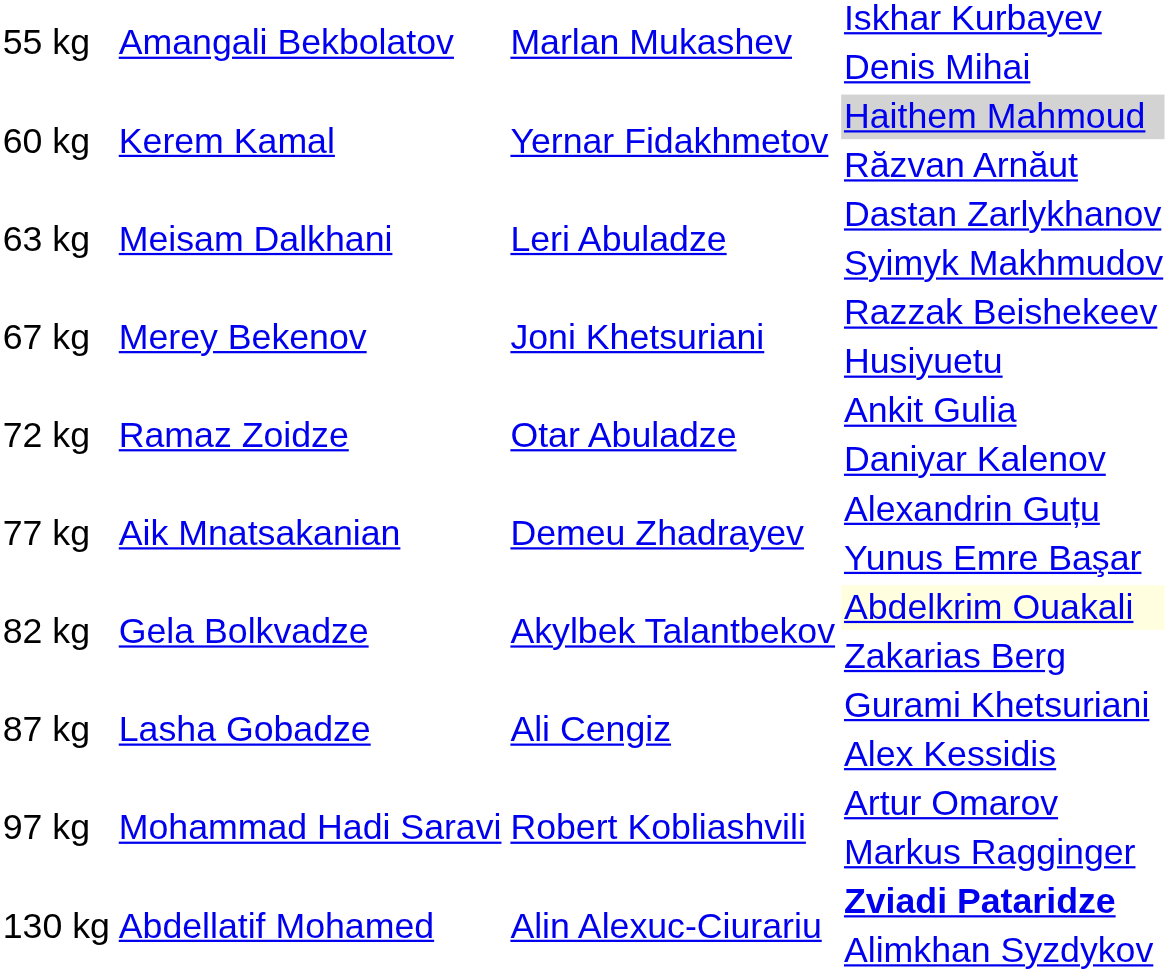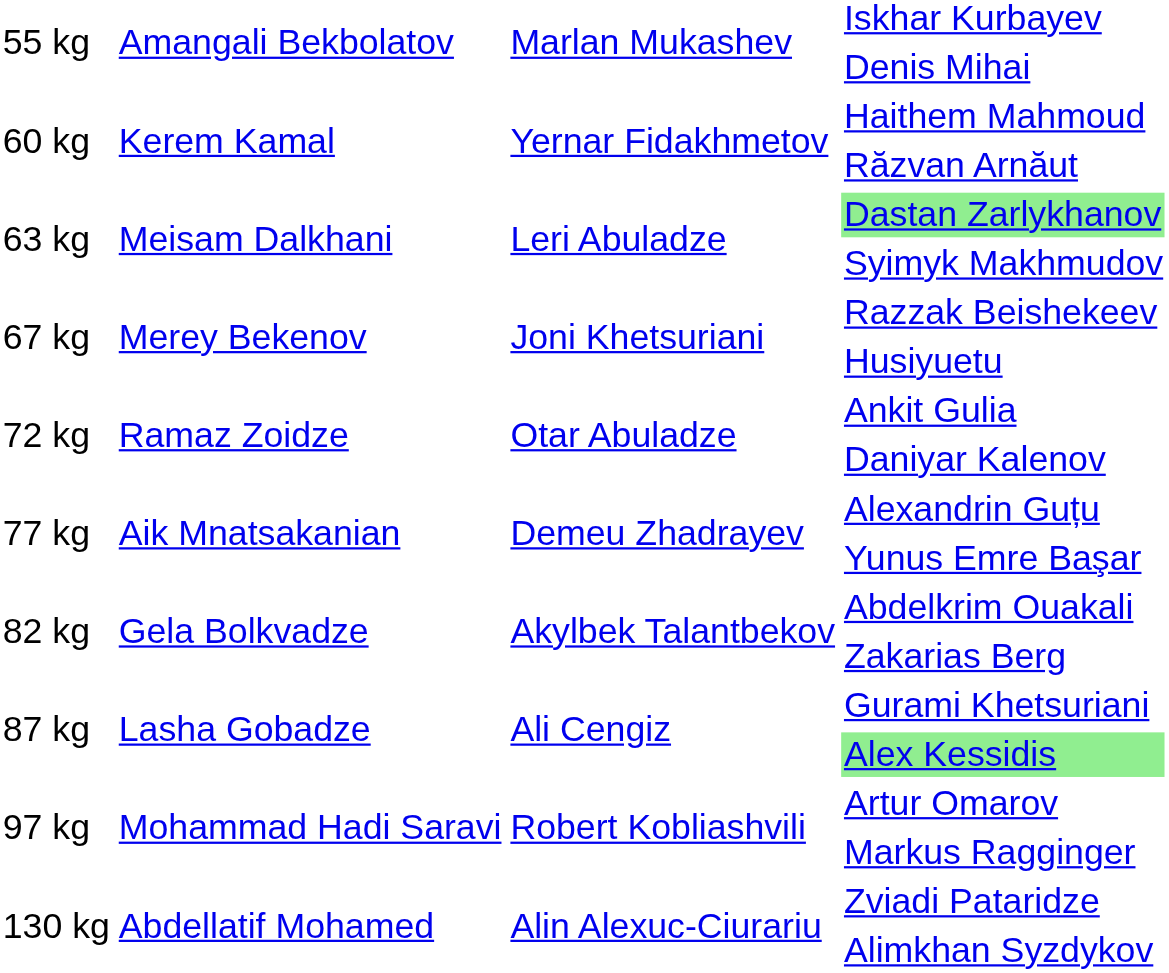(995, 116) lightgrey background -> (995, 116) no background
(1003, 214) no background -> (1003, 214) lightgreen background
(989, 606) lightyellow background -> (989, 606) no background
(950, 754) no background -> (950, 754) lightgreen background
(980, 901) bold -> (972, 901) normal
